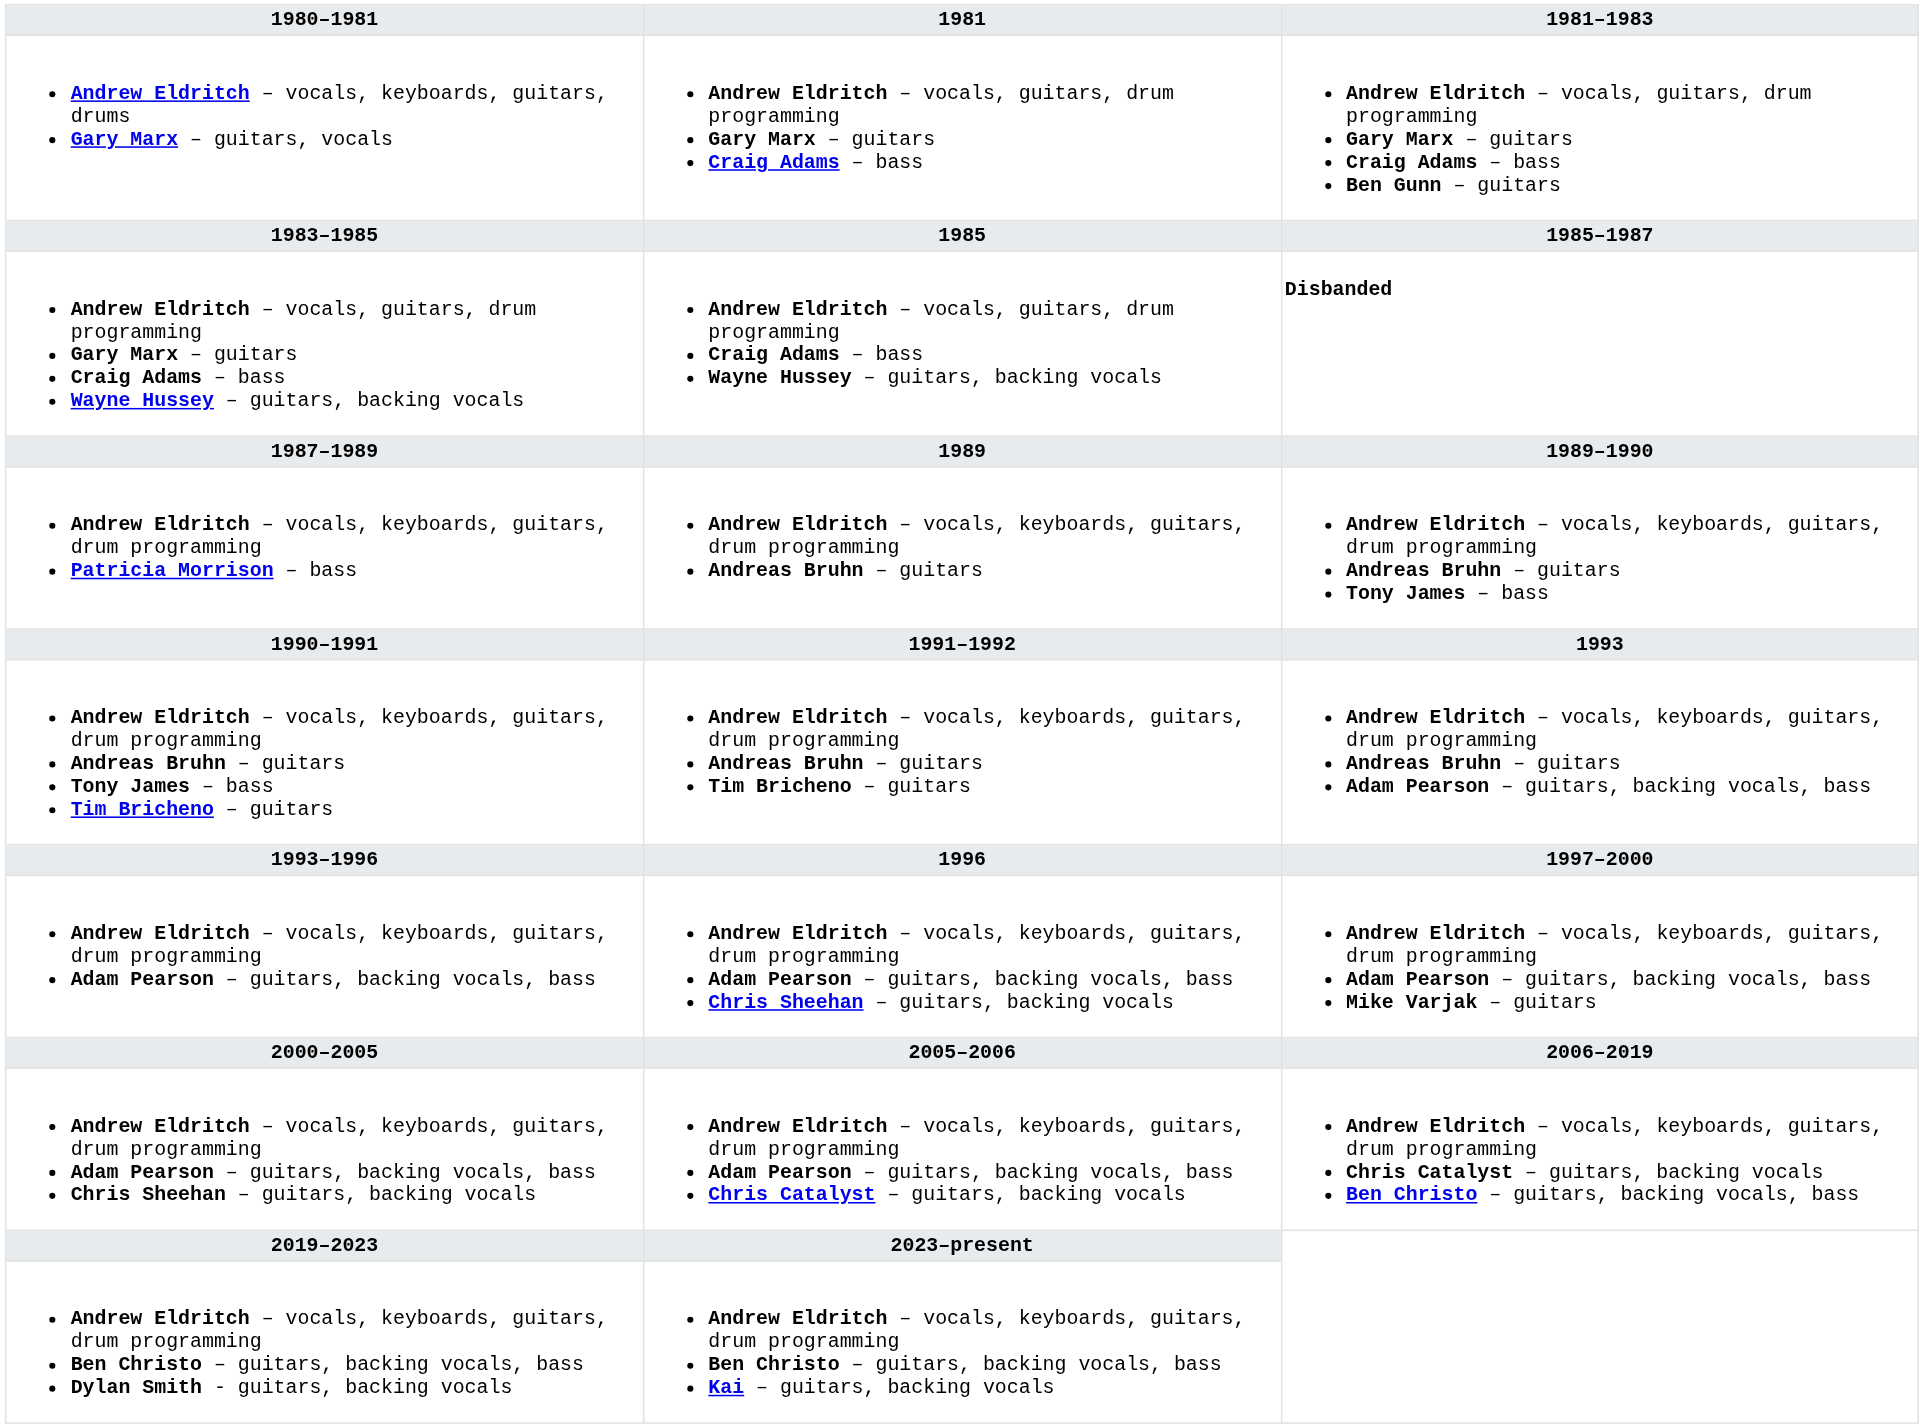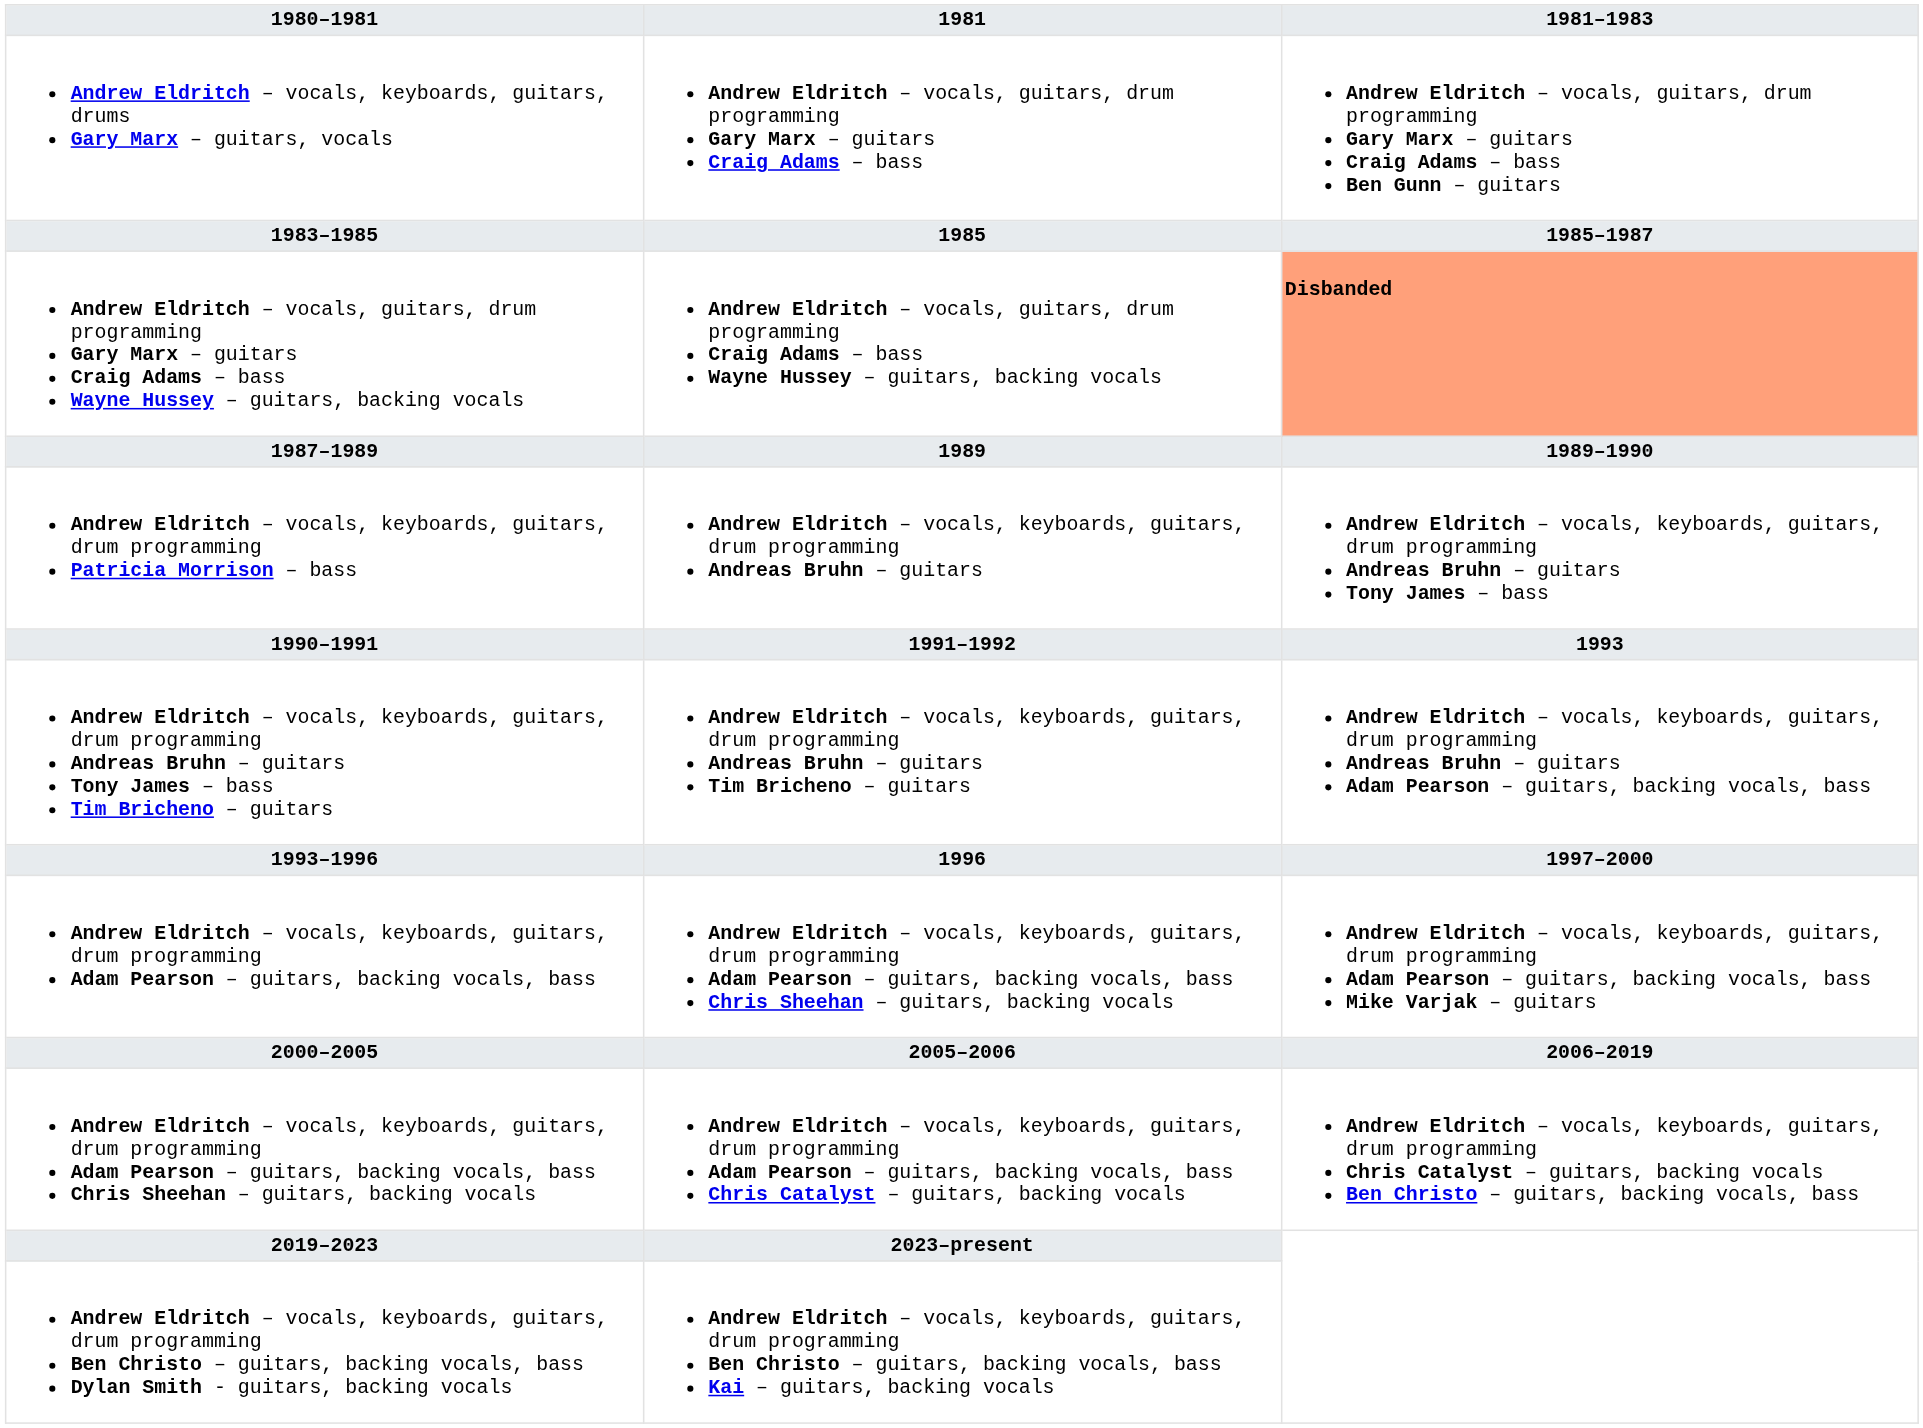(1339, 289) no background -> (1339, 289) lightsalmon background
